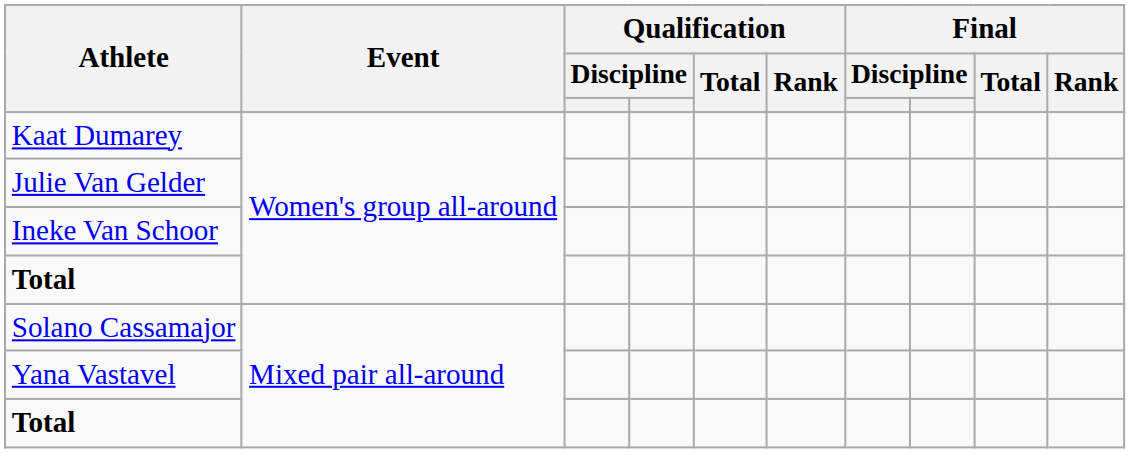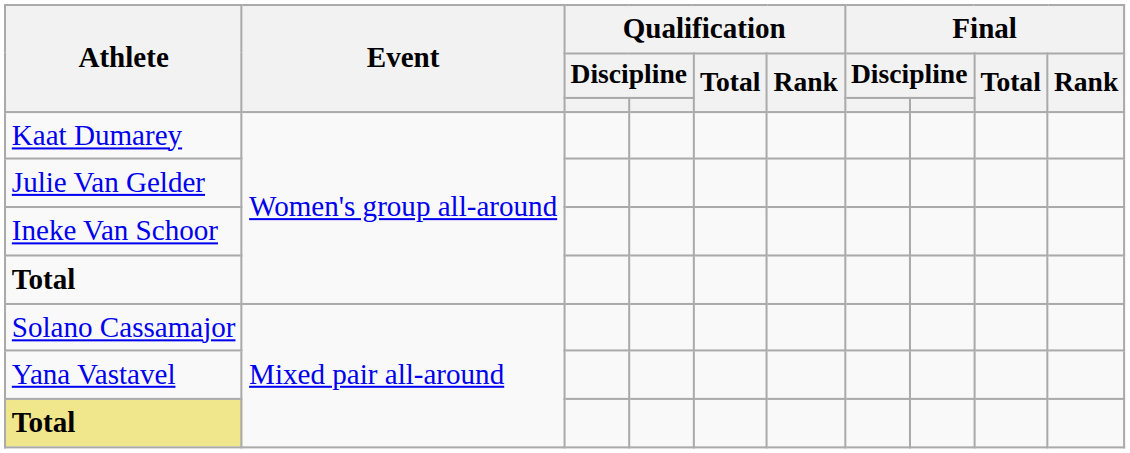(44, 423) no background -> (44, 423) khaki background
